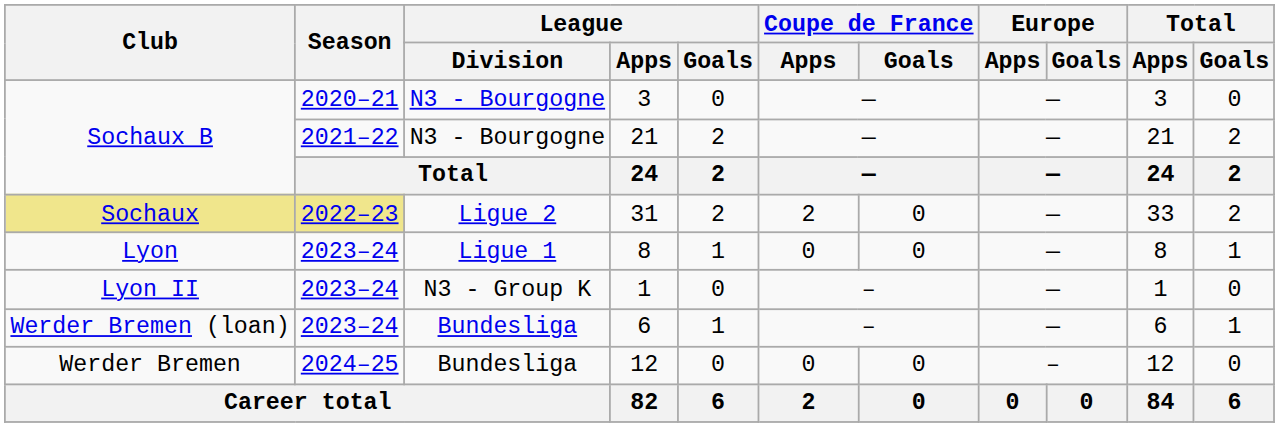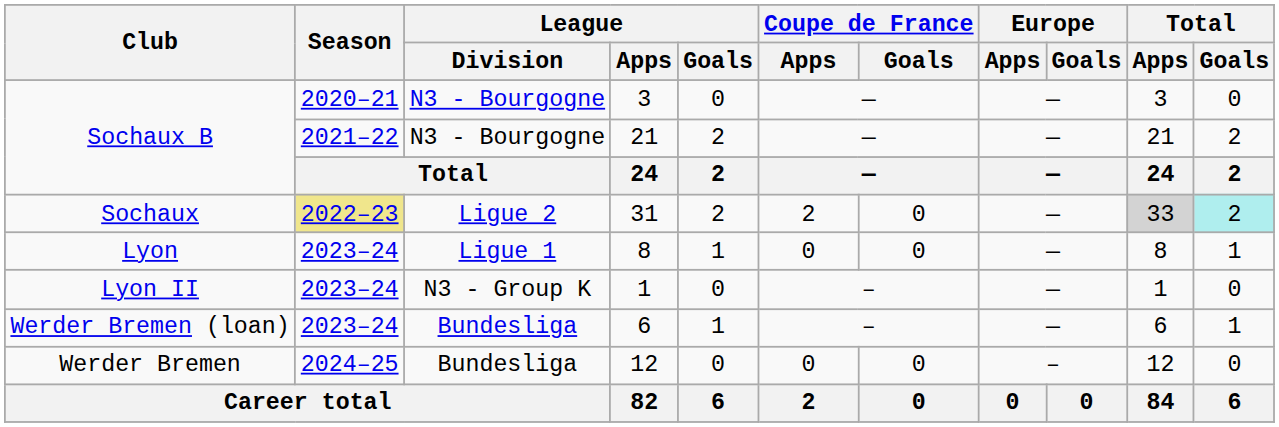(150, 213) khaki background -> (150, 213) no background
(1160, 213) no background -> (1160, 213) lightgrey background
(1234, 213) no background -> (1234, 213) paleturquoise background
